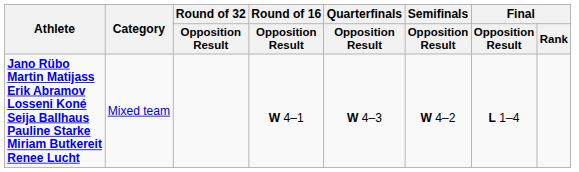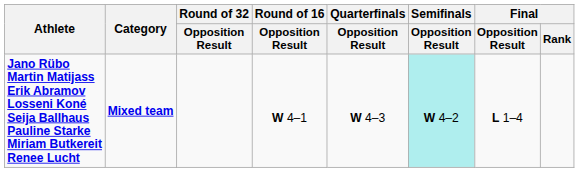(139, 111) normal -> (141, 111) bold
(438, 118) no background -> (441, 118) paleturquoise background
